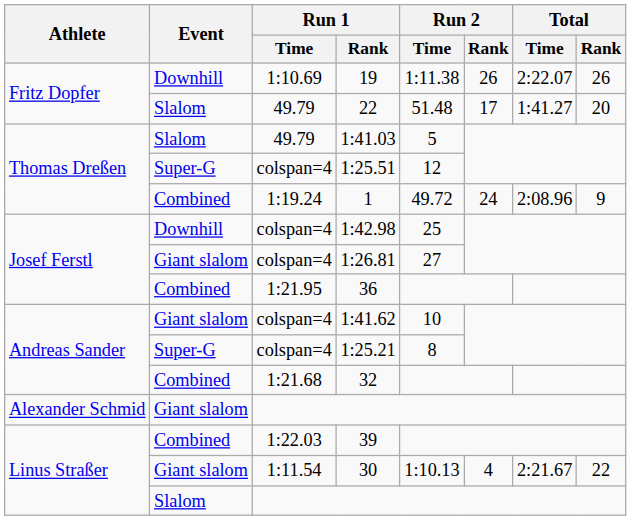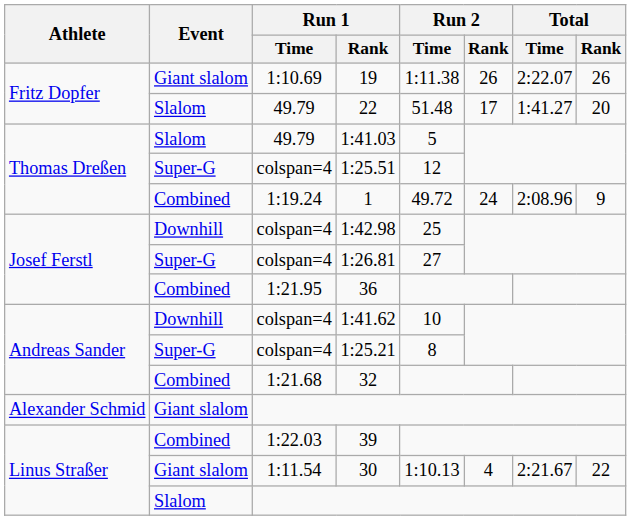(189, 78) Downhill -> (201, 78) Giant slalom
(201, 259) Giant slalom -> (185, 259) Super-G
(201, 319) Giant slalom -> (189, 319) Downhill
